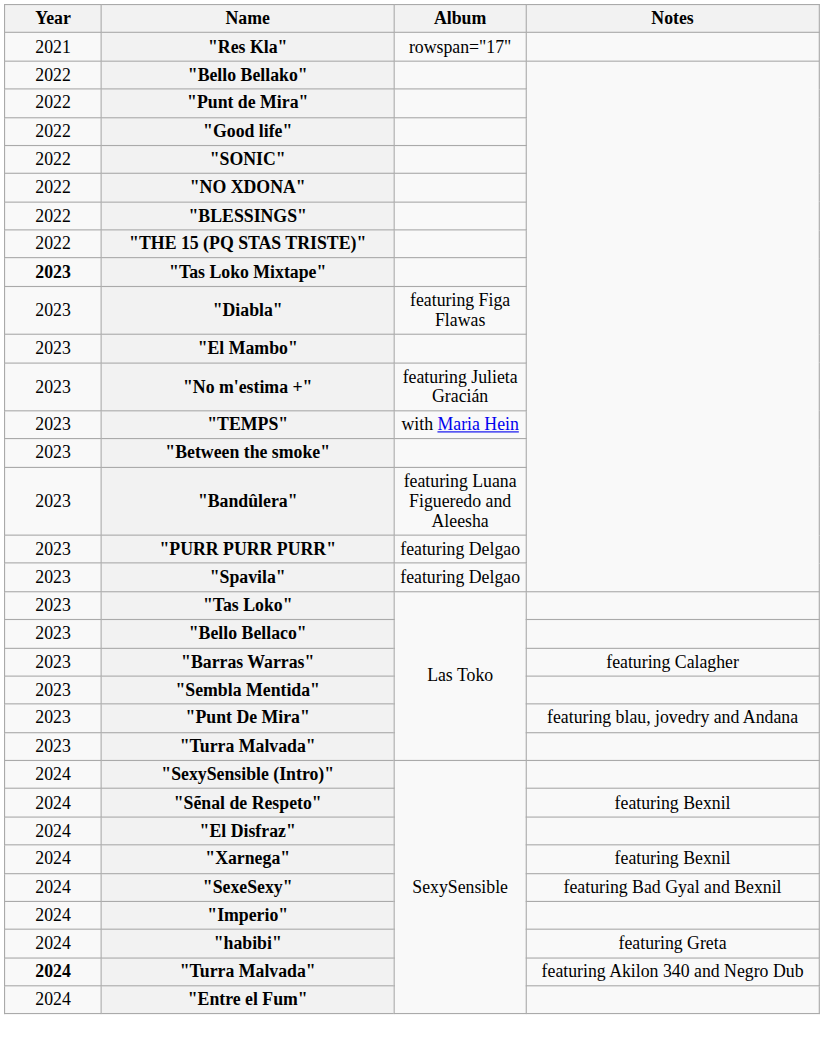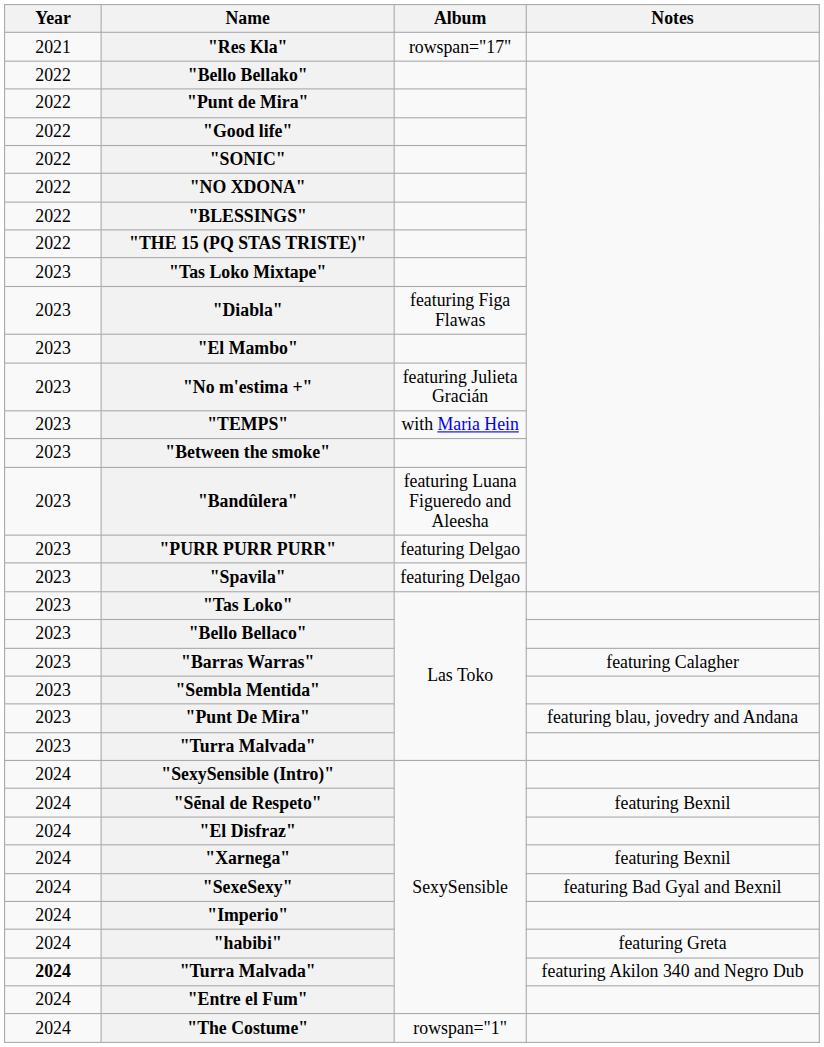(53, 272) bold -> (53, 272) normal
+ row: (248, 1027)
